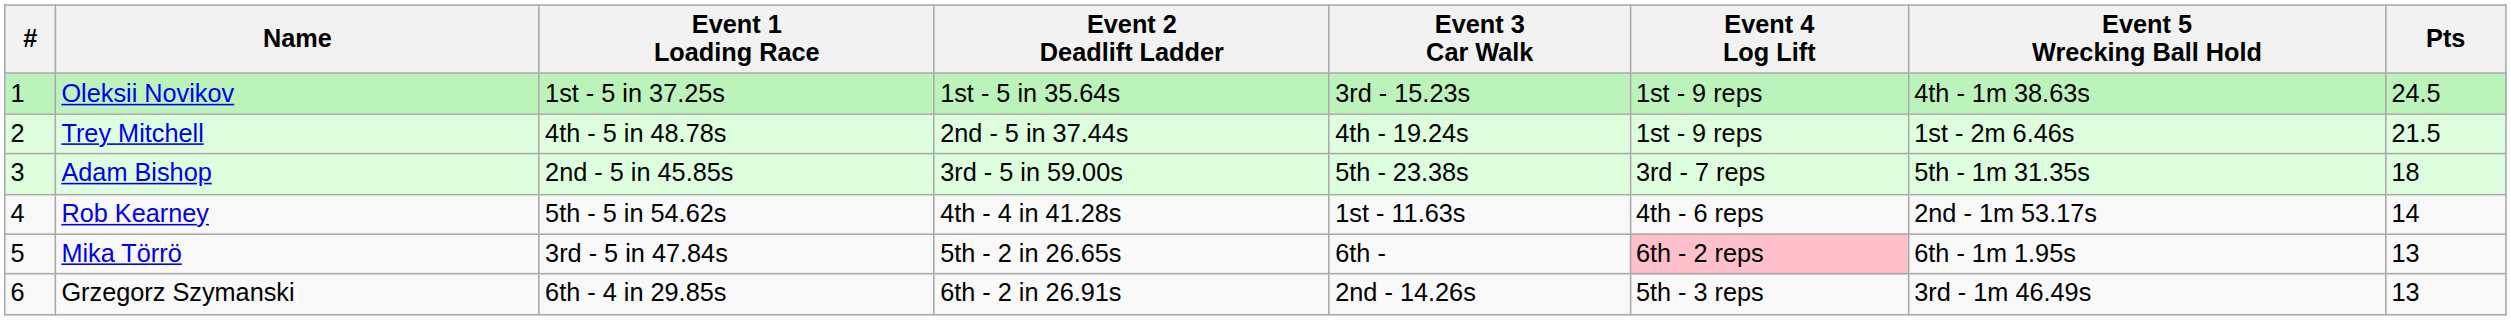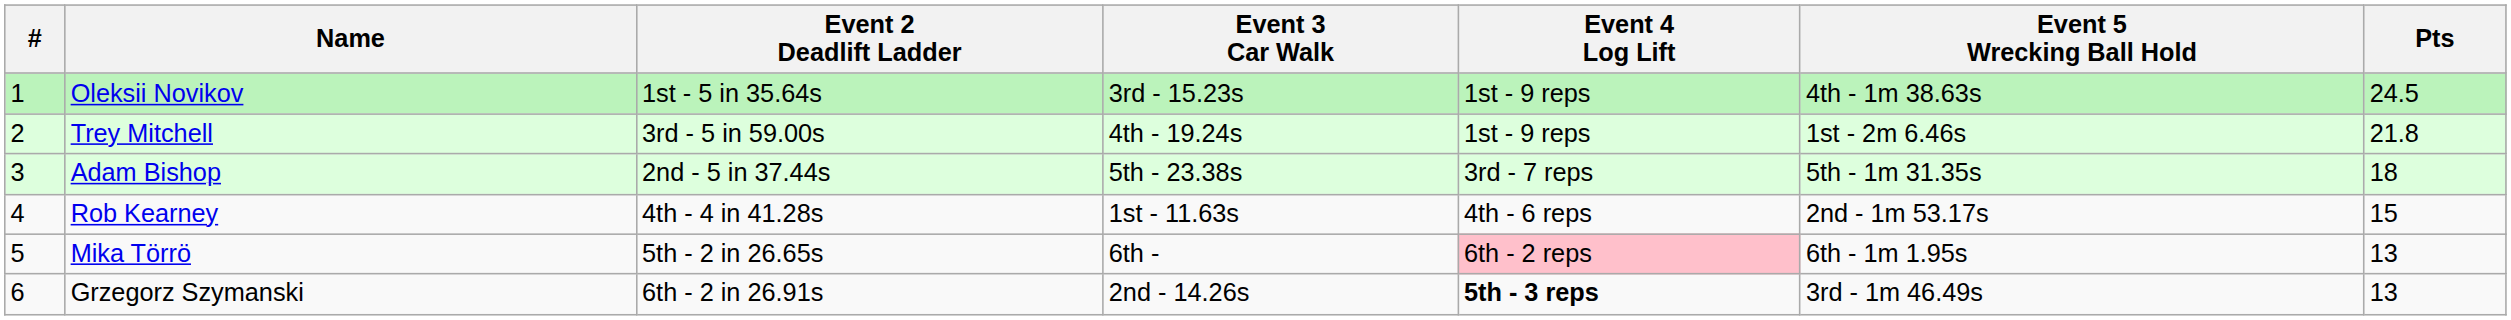- column: (737, 39)
(1034, 133) 2nd - 5 in 37.44s -> (733, 133) 3rd - 5 in 59.00s
(2416, 133) 21.5 -> (2394, 133) 21.8
(1032, 173) 3rd - 5 in 59.00s -> (736, 173) 2nd - 5 in 37.44s
(2405, 213) 14 -> (2384, 213) 15
(1700, 293) normal -> (1531, 293) bold
